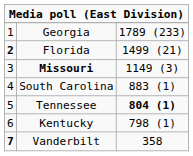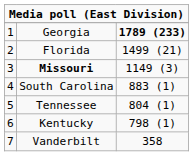(152, 32) normal -> (152, 32) bold
(10, 50) bold -> (10, 50) normal
(152, 105) bold -> (152, 105) normal
(10, 141) bold -> (10, 141) normal
